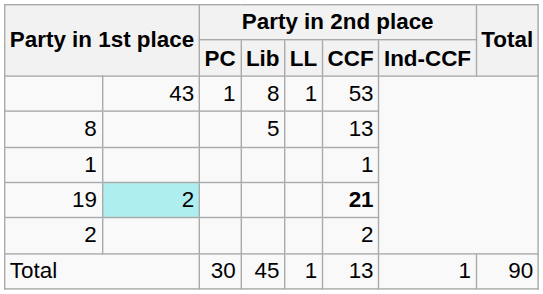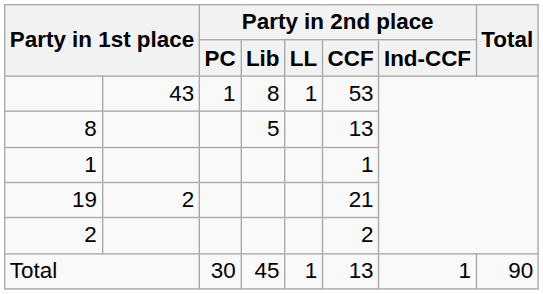(188, 199) paleturquoise background -> (188, 199) no background
(361, 199) bold -> (361, 199) normal
